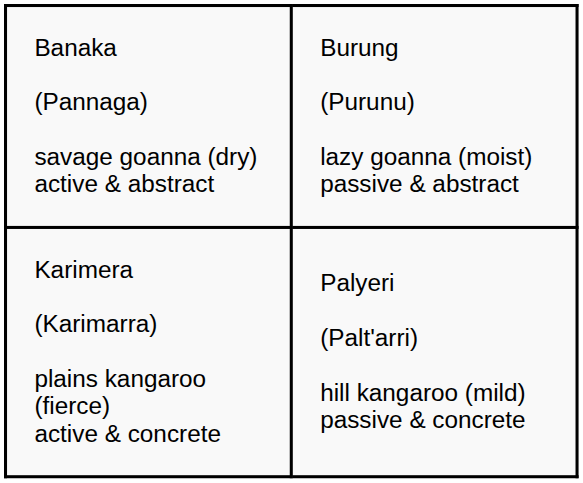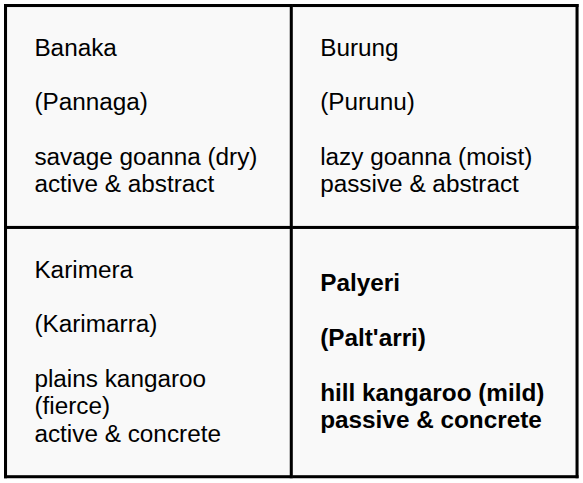(423, 351) normal -> (432, 351) bold
